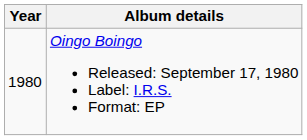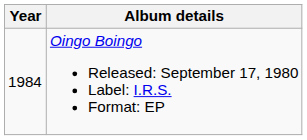(25, 81) 1980 -> (25, 81) 1984
